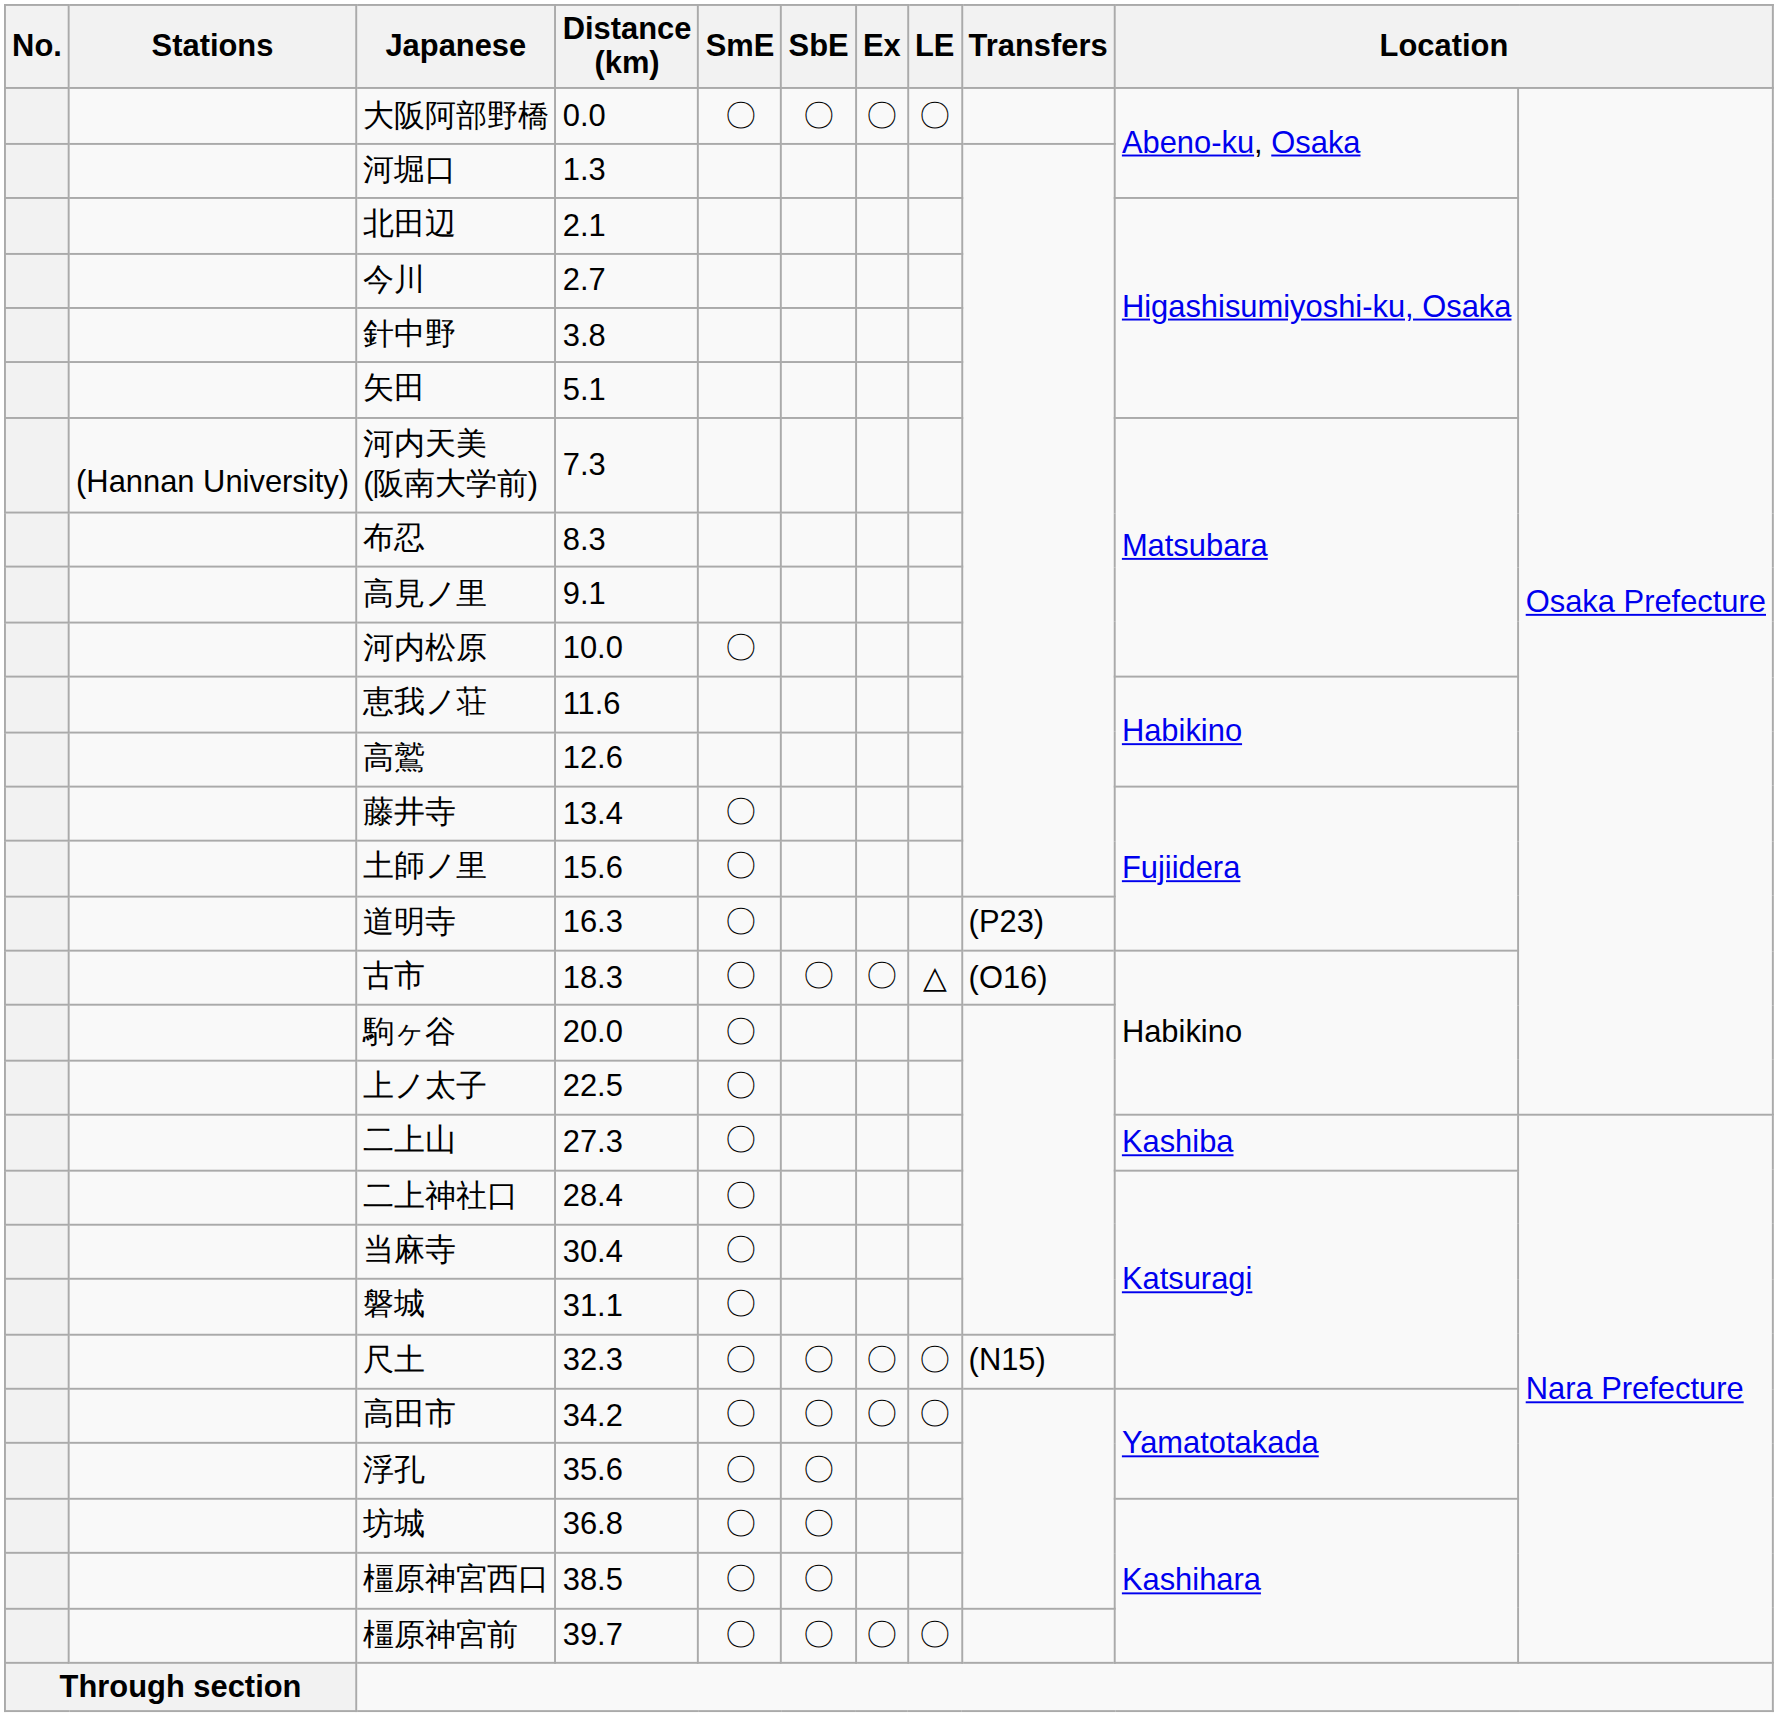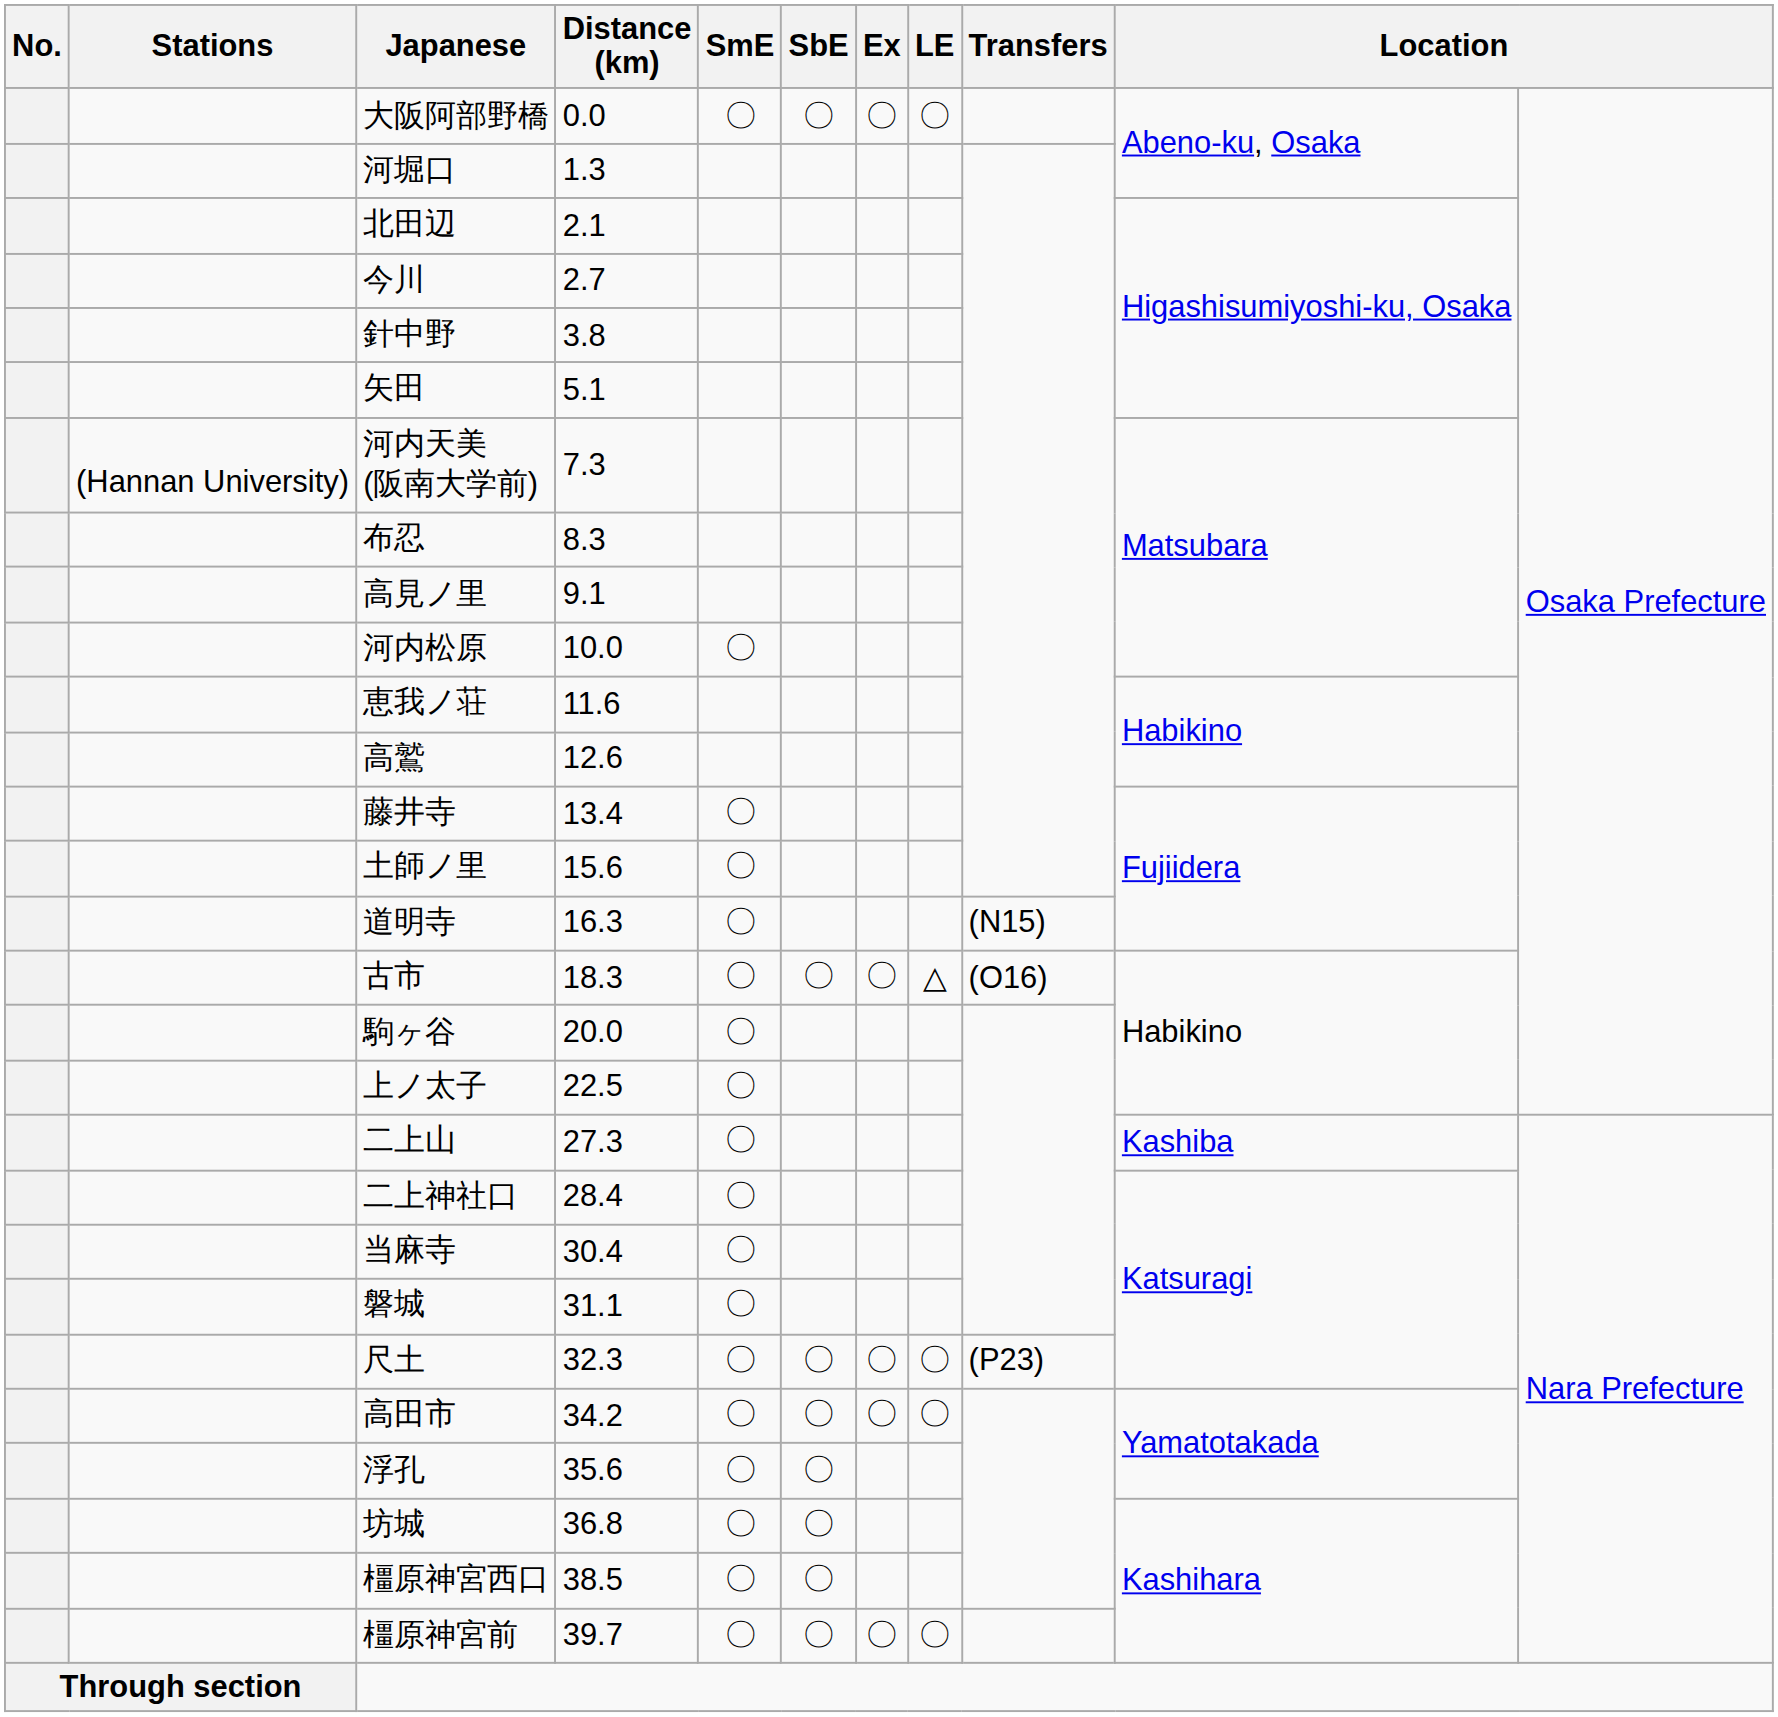(1006, 922) (P23) -> (1007, 922) (N15)
(1007, 1360) (N15) -> (1006, 1360) (P23)
